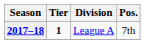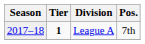(25, 30) bold -> (25, 30) normal
